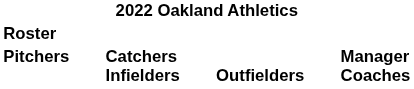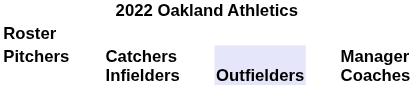(260, 75) no background -> (260, 75) lavender background
